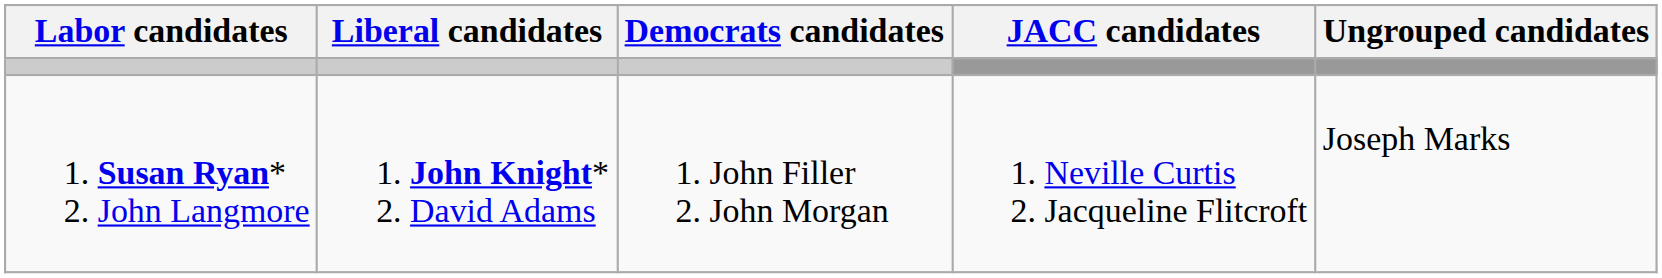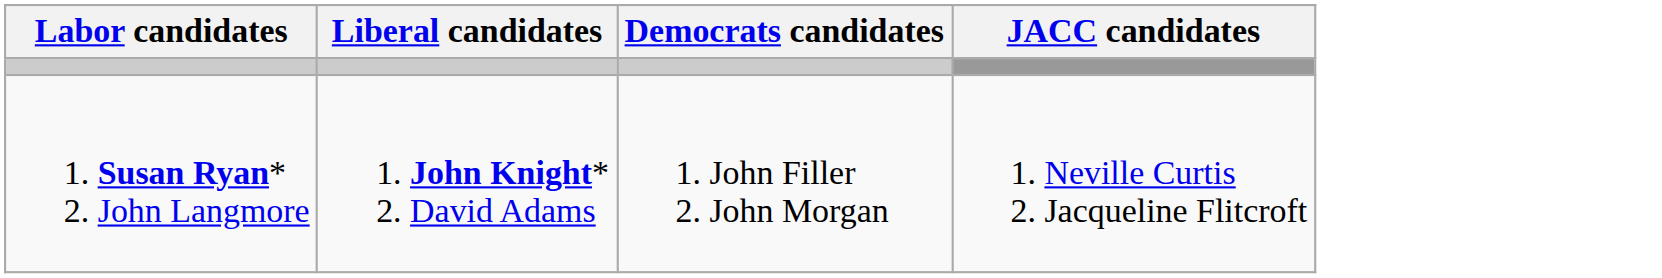- column: (1486, 31)
